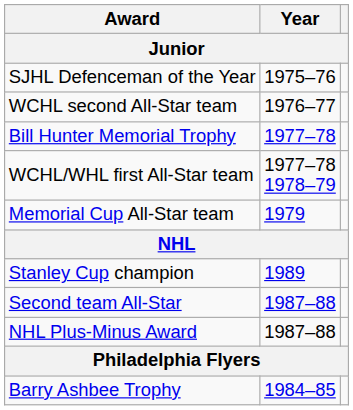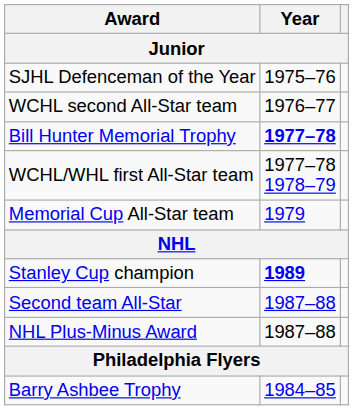(300, 135) normal -> (300, 135) bold
(285, 273) normal -> (285, 273) bold
